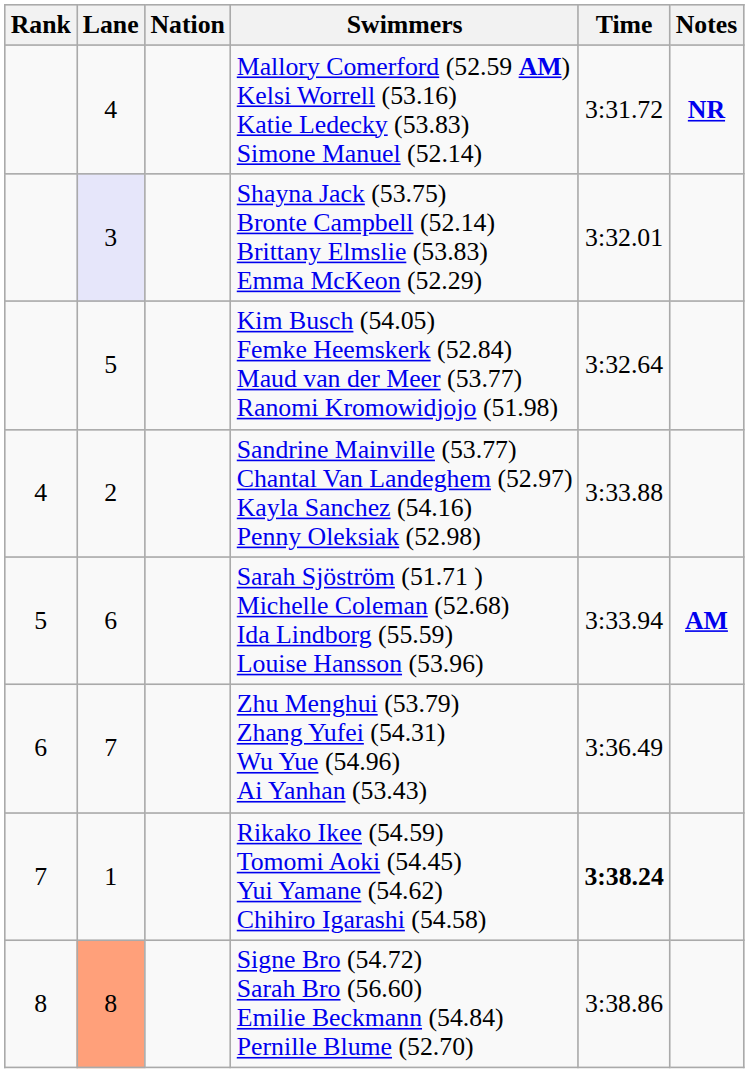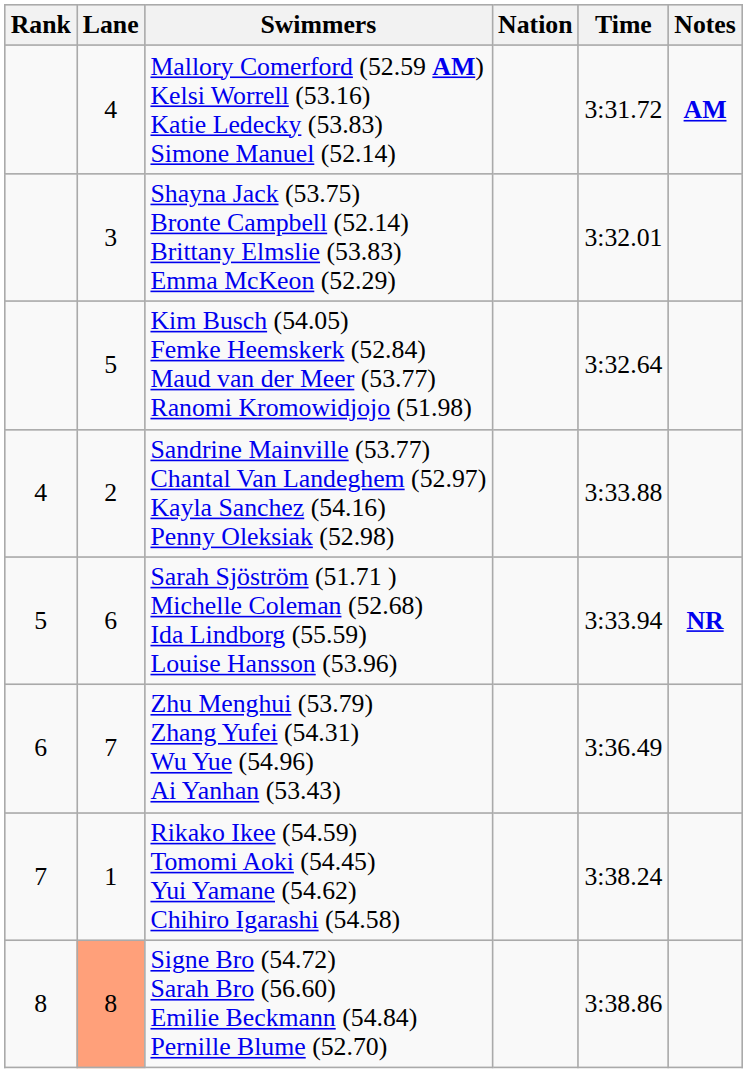columns swapped: (188, 24) <-> (405, 24)
(706, 109) NR -> (705, 109) AM
(111, 237) lavender background -> (111, 237) no background
(706, 620) AM -> (705, 620) NR
(624, 876) bold -> (623, 876) normal
